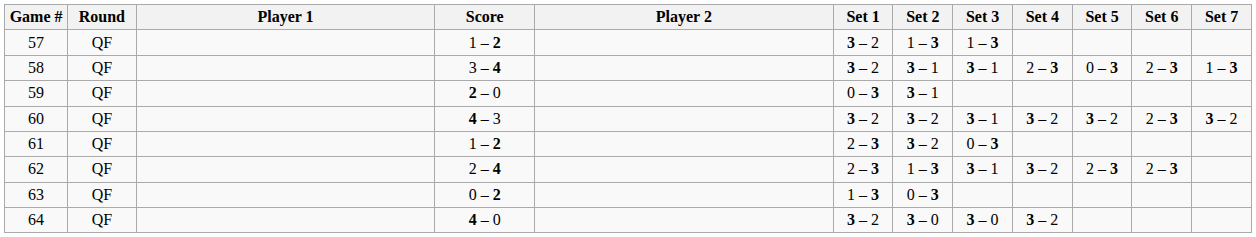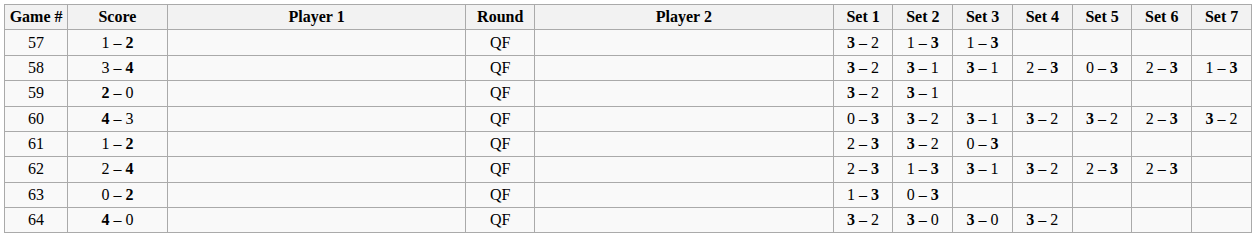columns swapped: (102, 17) <-> (485, 17)
(863, 93) 0 – 3 -> (863, 93) 3 – 2
(863, 118) 3 – 2 -> (863, 118) 0 – 3
